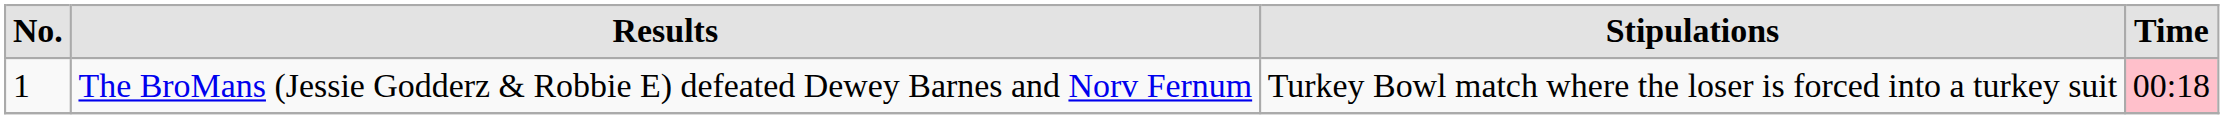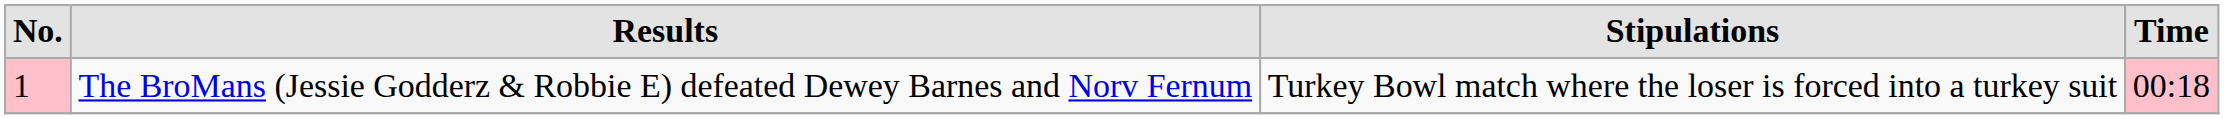(21, 85) no background -> (21, 85) pink background
